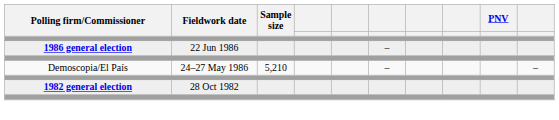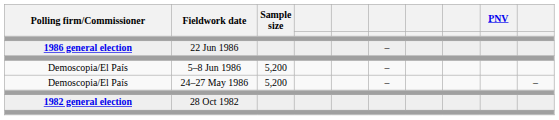+ row: (88, 68)
(276, 68) 5,210 -> (276, 83) 5,200
